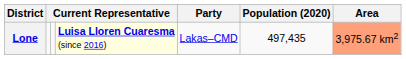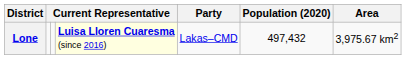(287, 38) 497,435 -> (287, 38) 497,432
(367, 38) lightsalmon background -> (367, 38) no background
